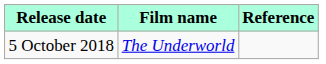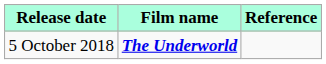(178, 44) normal -> (179, 44) bold
